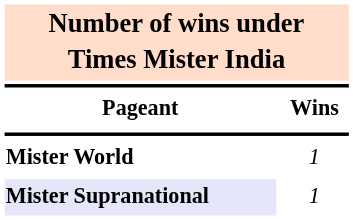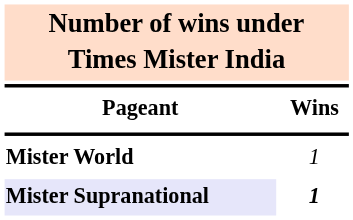(314, 196) normal -> (314, 196) bold
